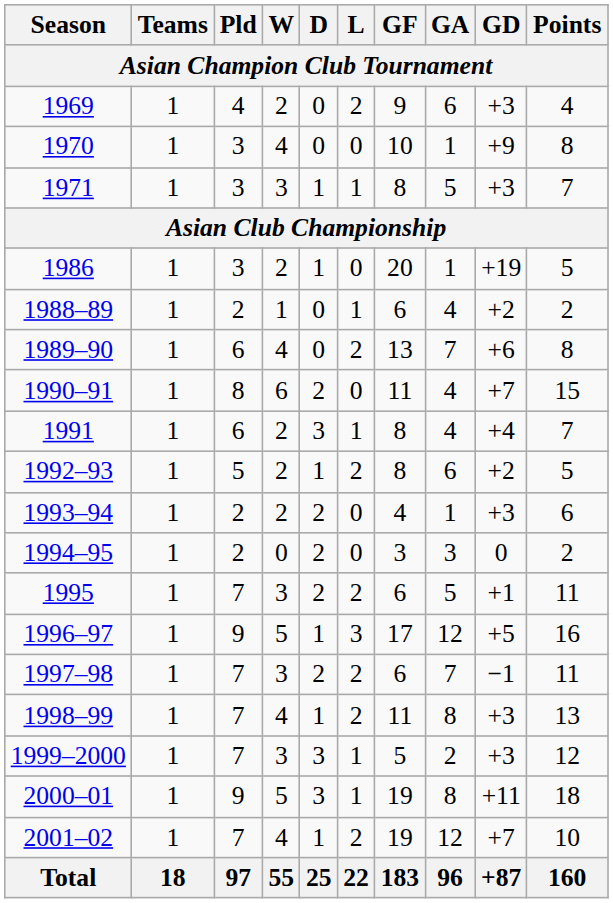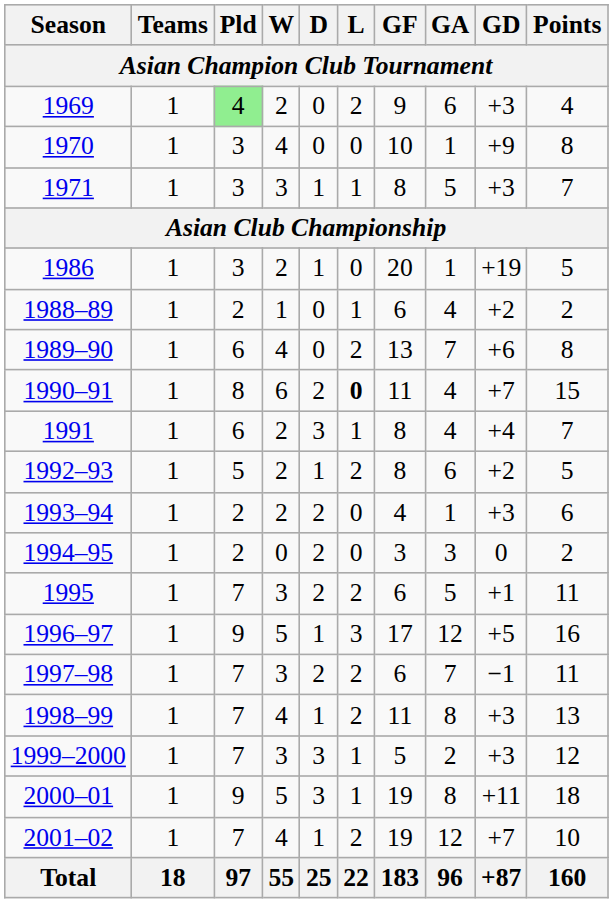(238, 106) no background -> (238, 106) lightgreen background
(356, 390) normal -> (356, 390) bold
